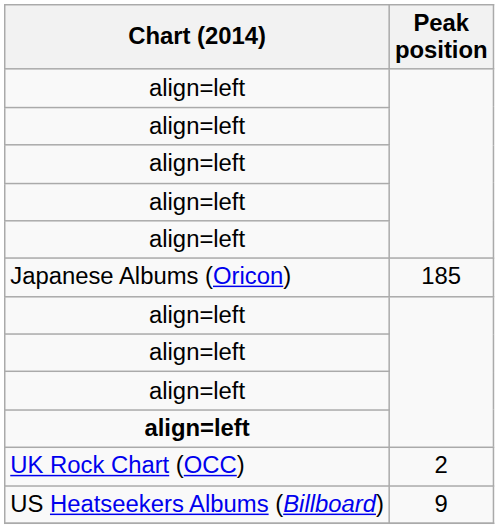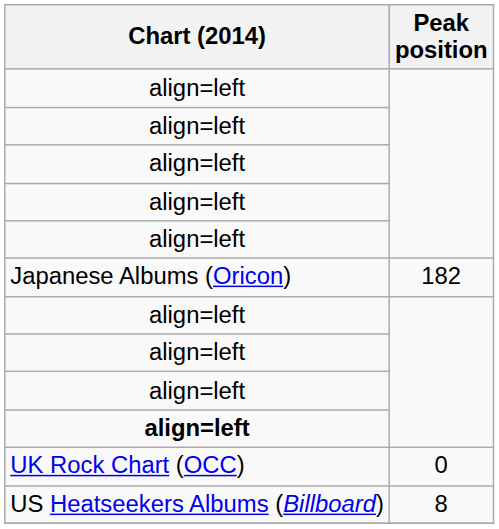(441, 277) 185 -> (441, 277) 182
(441, 466) 2 -> (441, 466) 0
(441, 503) 9 -> (441, 503) 8
